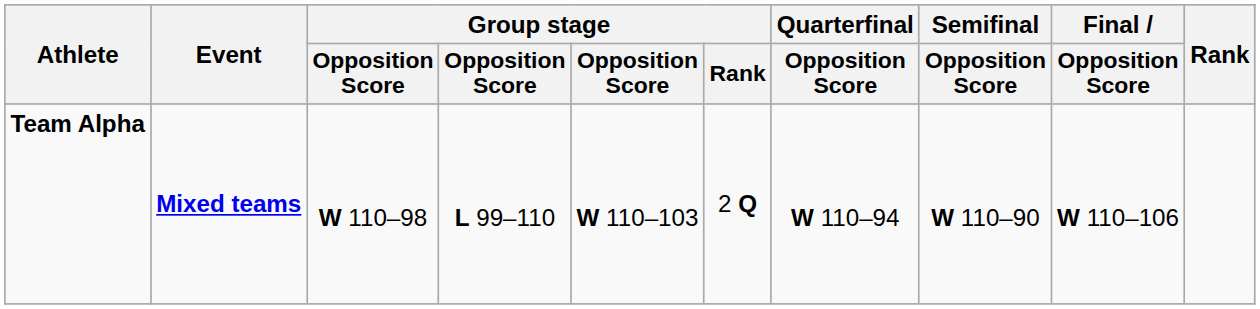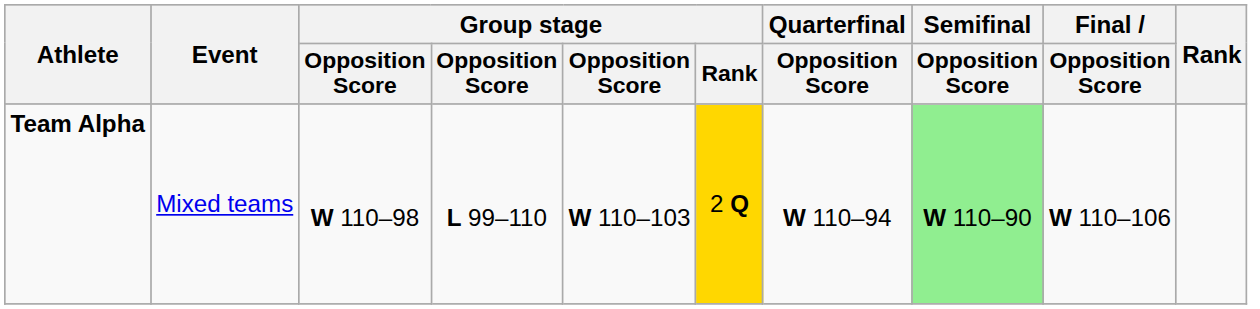(229, 204) bold -> (225, 204) normal
(738, 204) no background -> (730, 204) gold background
(985, 218) no background -> (977, 218) lightgreen background
